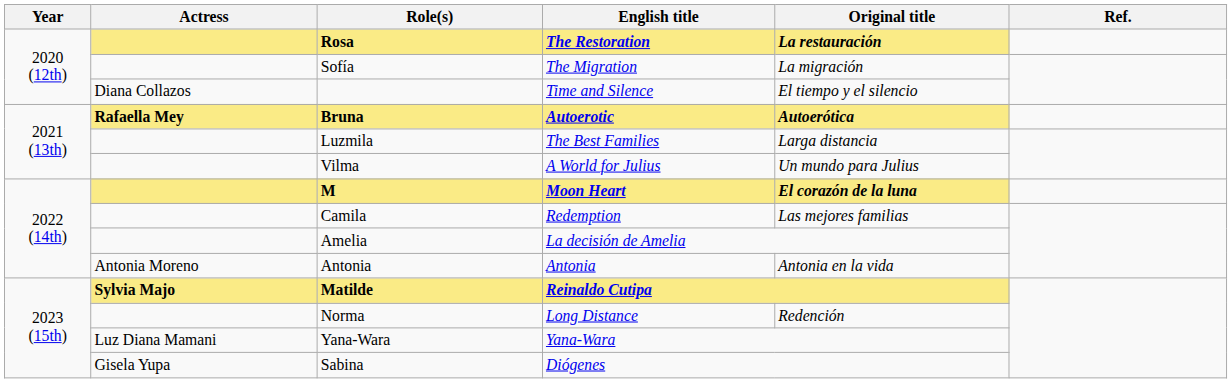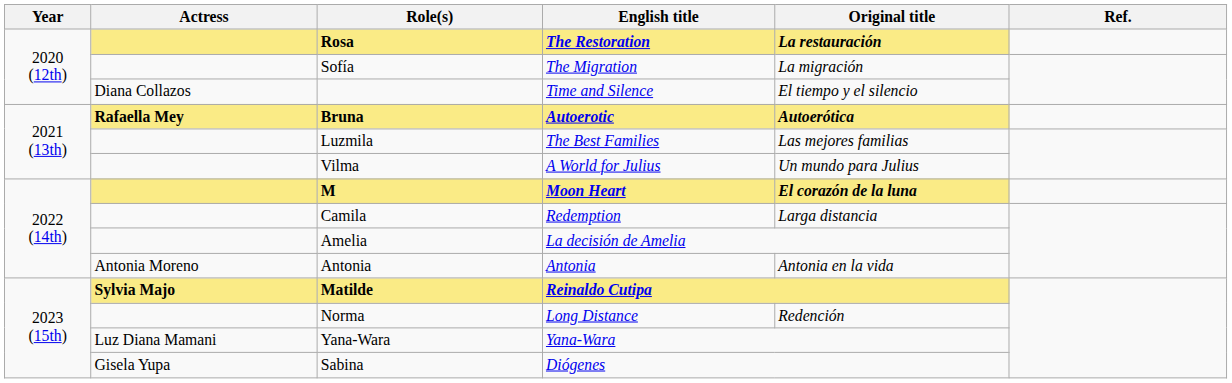(828, 141) Larga distancia -> (843, 141) Las mejores familias
(843, 215) Las mejores familias -> (828, 215) Larga distancia
